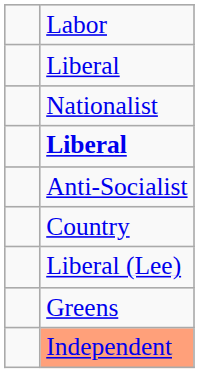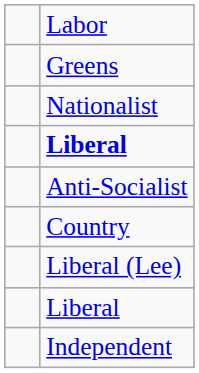(83, 65) Liberal -> (82, 65) Greens
(82, 307) Greens -> (83, 307) Liberal
(109, 347) lightsalmon background -> (109, 347) no background
